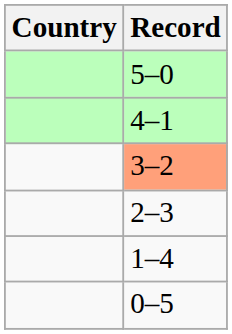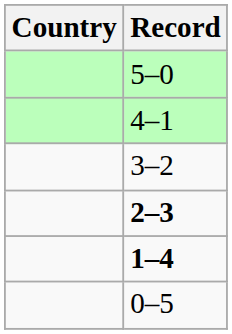(152, 166) lightsalmon background -> (152, 166) no background
(152, 212) normal -> (152, 212) bold
(152, 258) normal -> (152, 258) bold
